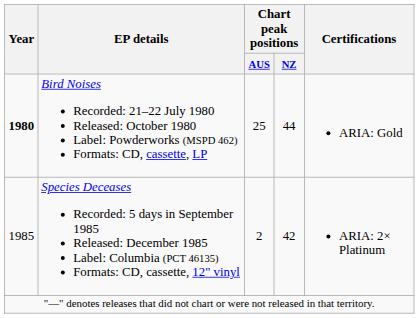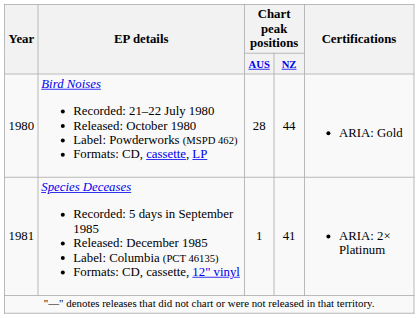(21, 125) bold -> (21, 125) normal
(259, 125) 25 -> (259, 125) 28
(21, 236) 1985 -> (21, 236) 1981
(259, 236) 2 -> (259, 236) 1
(289, 236) 42 -> (289, 236) 41
